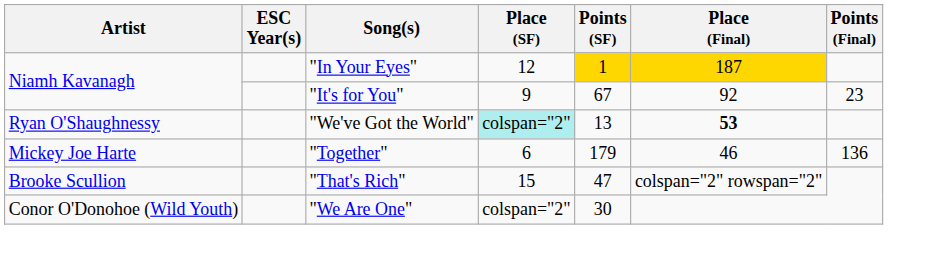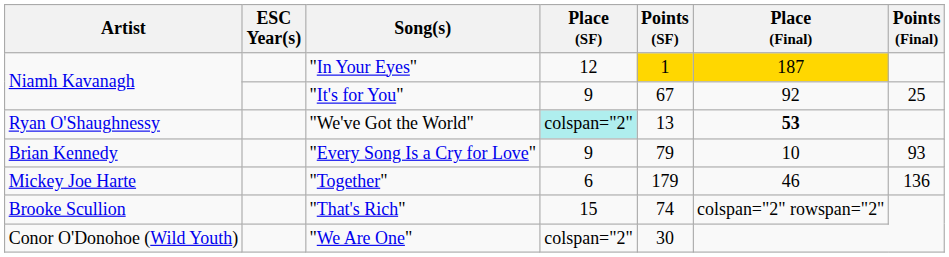(854, 95) 23 -> (917, 95) 25
+ row: (423, 152)
(603, 180) 47 -> (665, 209) 74
